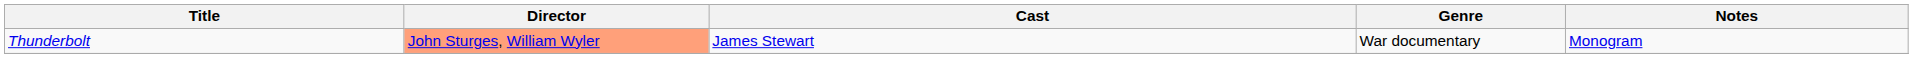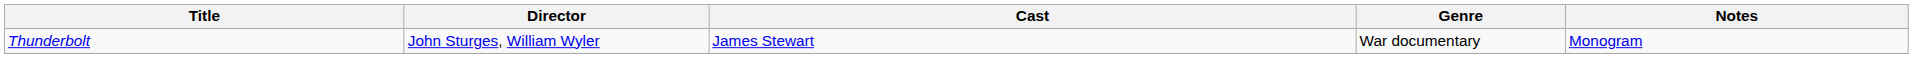(504, 41) lightsalmon background -> (504, 41) no background
